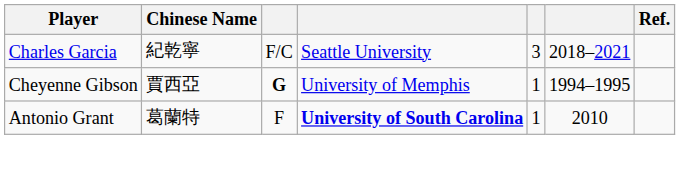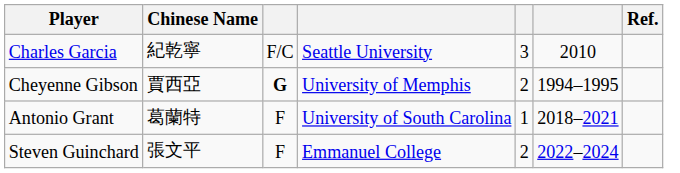(590, 51) 2018–2021 -> (578, 51) 2010
(536, 84) 1 -> (524, 84) 2
(412, 117) bold -> (407, 117) normal
(590, 117) 2010 -> (578, 117) 2018–2021
+ row: (74, 151)
